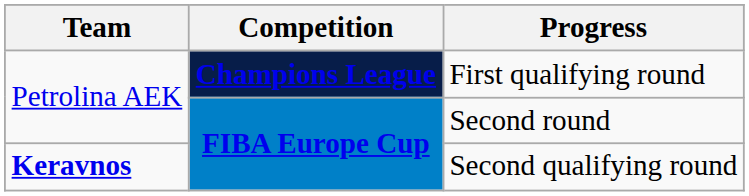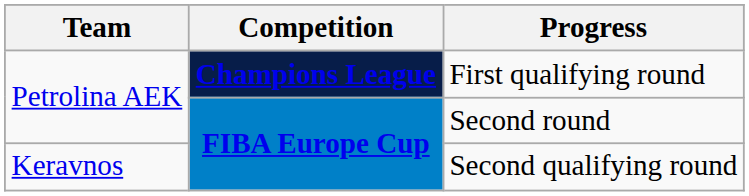(71, 166) bold -> (67, 166) normal
